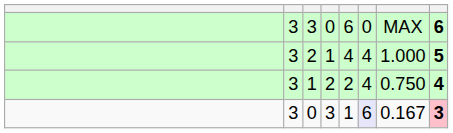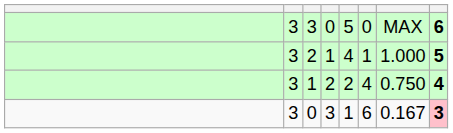(348, 27) 6 -> (348, 27) 5
(367, 55) 4 -> (367, 55) 1
(367, 113) lavender background -> (367, 113) no background
